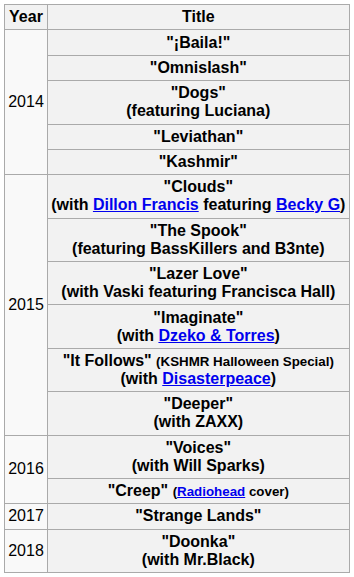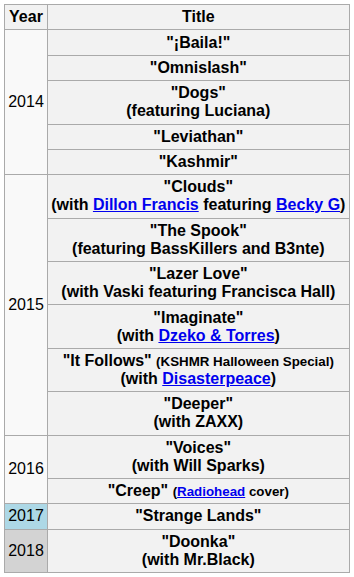(26, 516) no background -> (26, 516) lightblue background
(26, 550) no background -> (26, 550) lightgrey background
